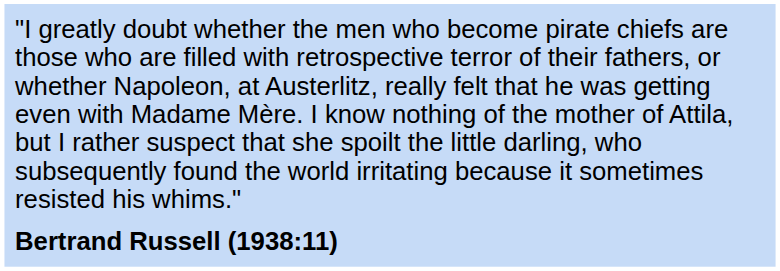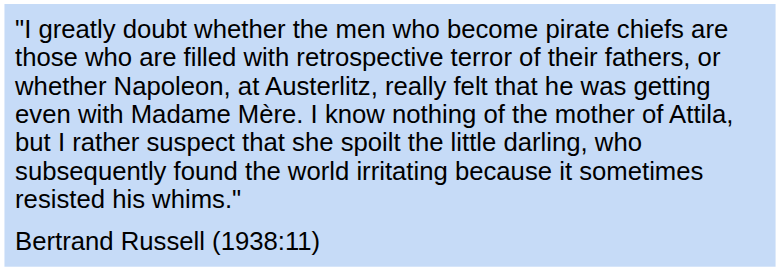(176, 241) bold -> (168, 241) normal
